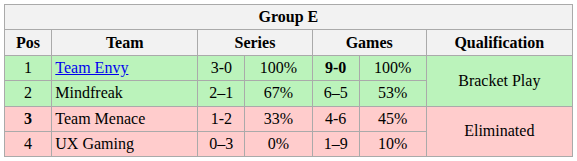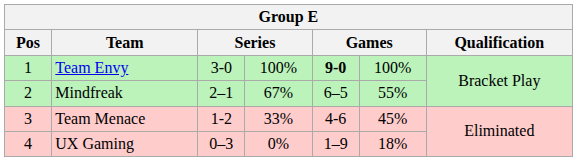(393, 93) 53% -> (393, 93) 55%
(28, 118) bold -> (28, 118) normal
(393, 144) 10% -> (393, 144) 18%
